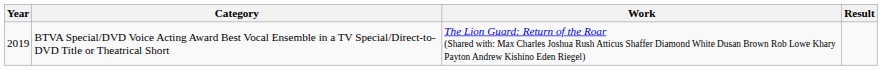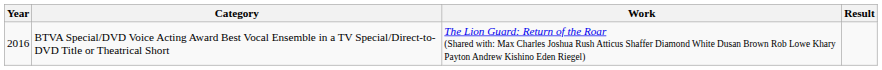(18, 43) 2019 -> (18, 43) 2016
